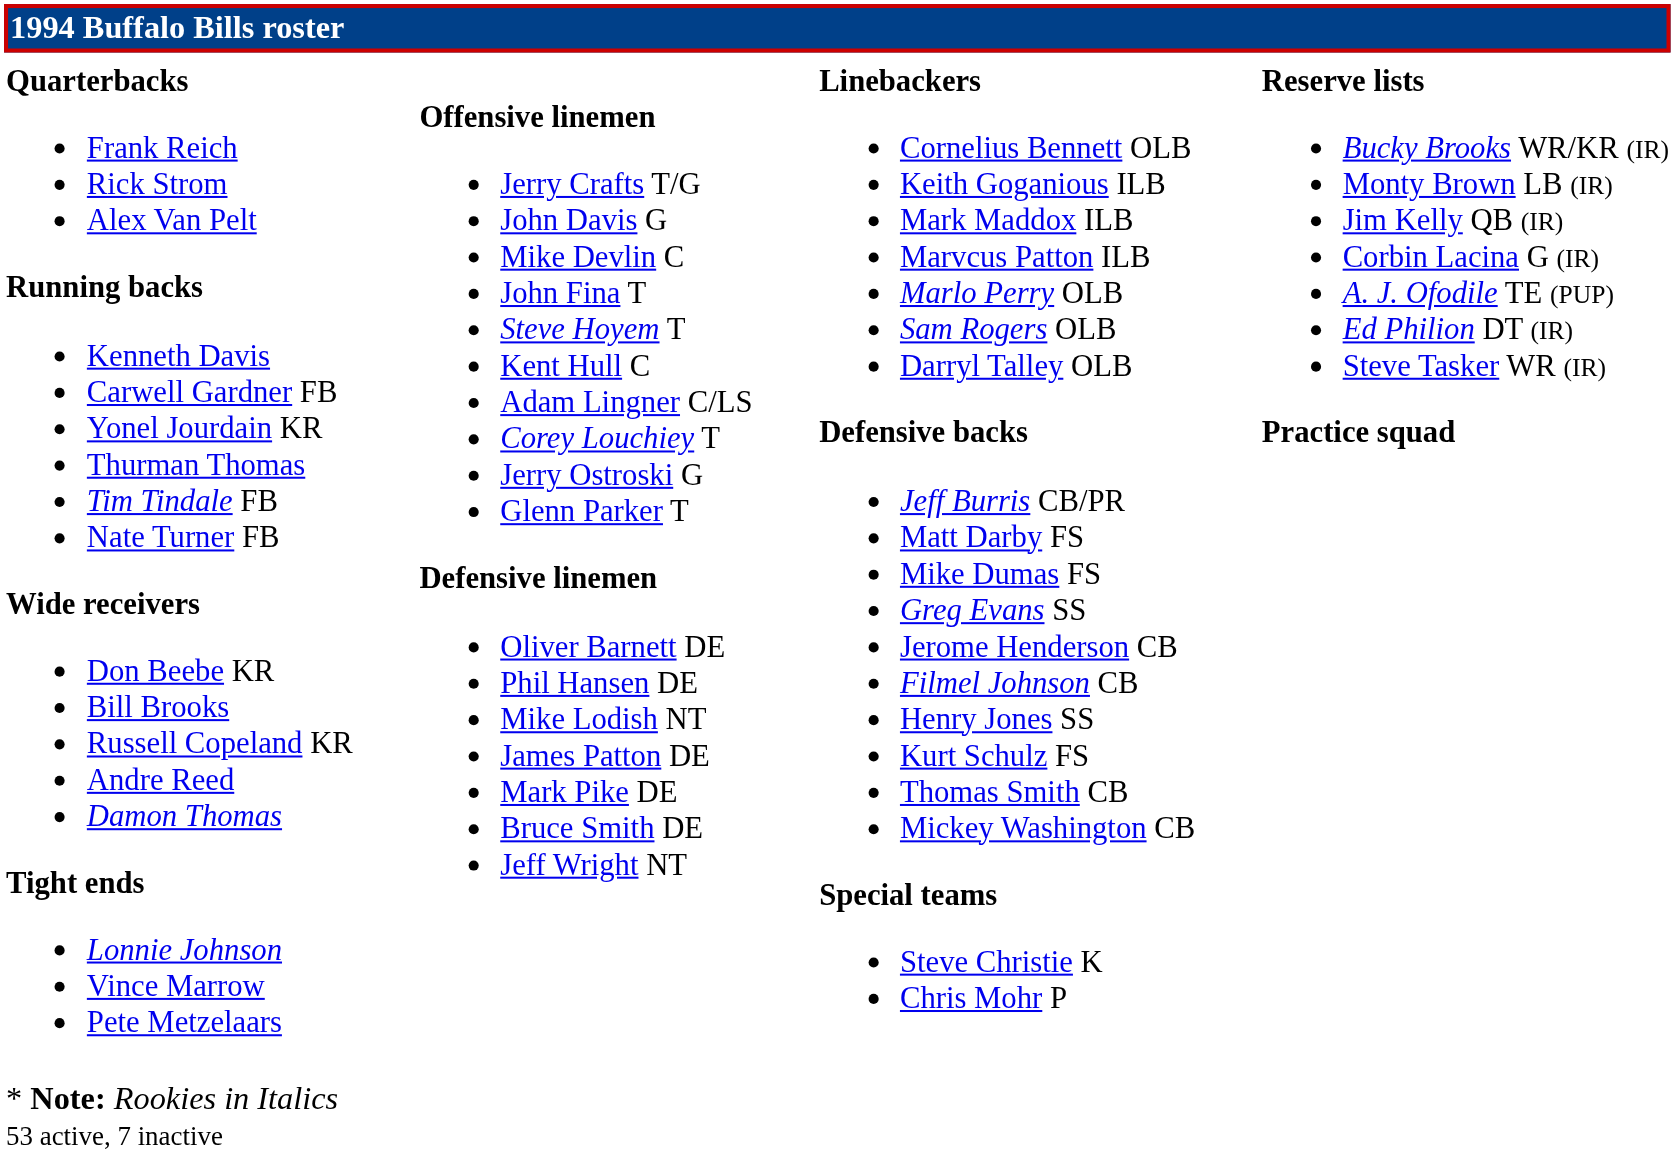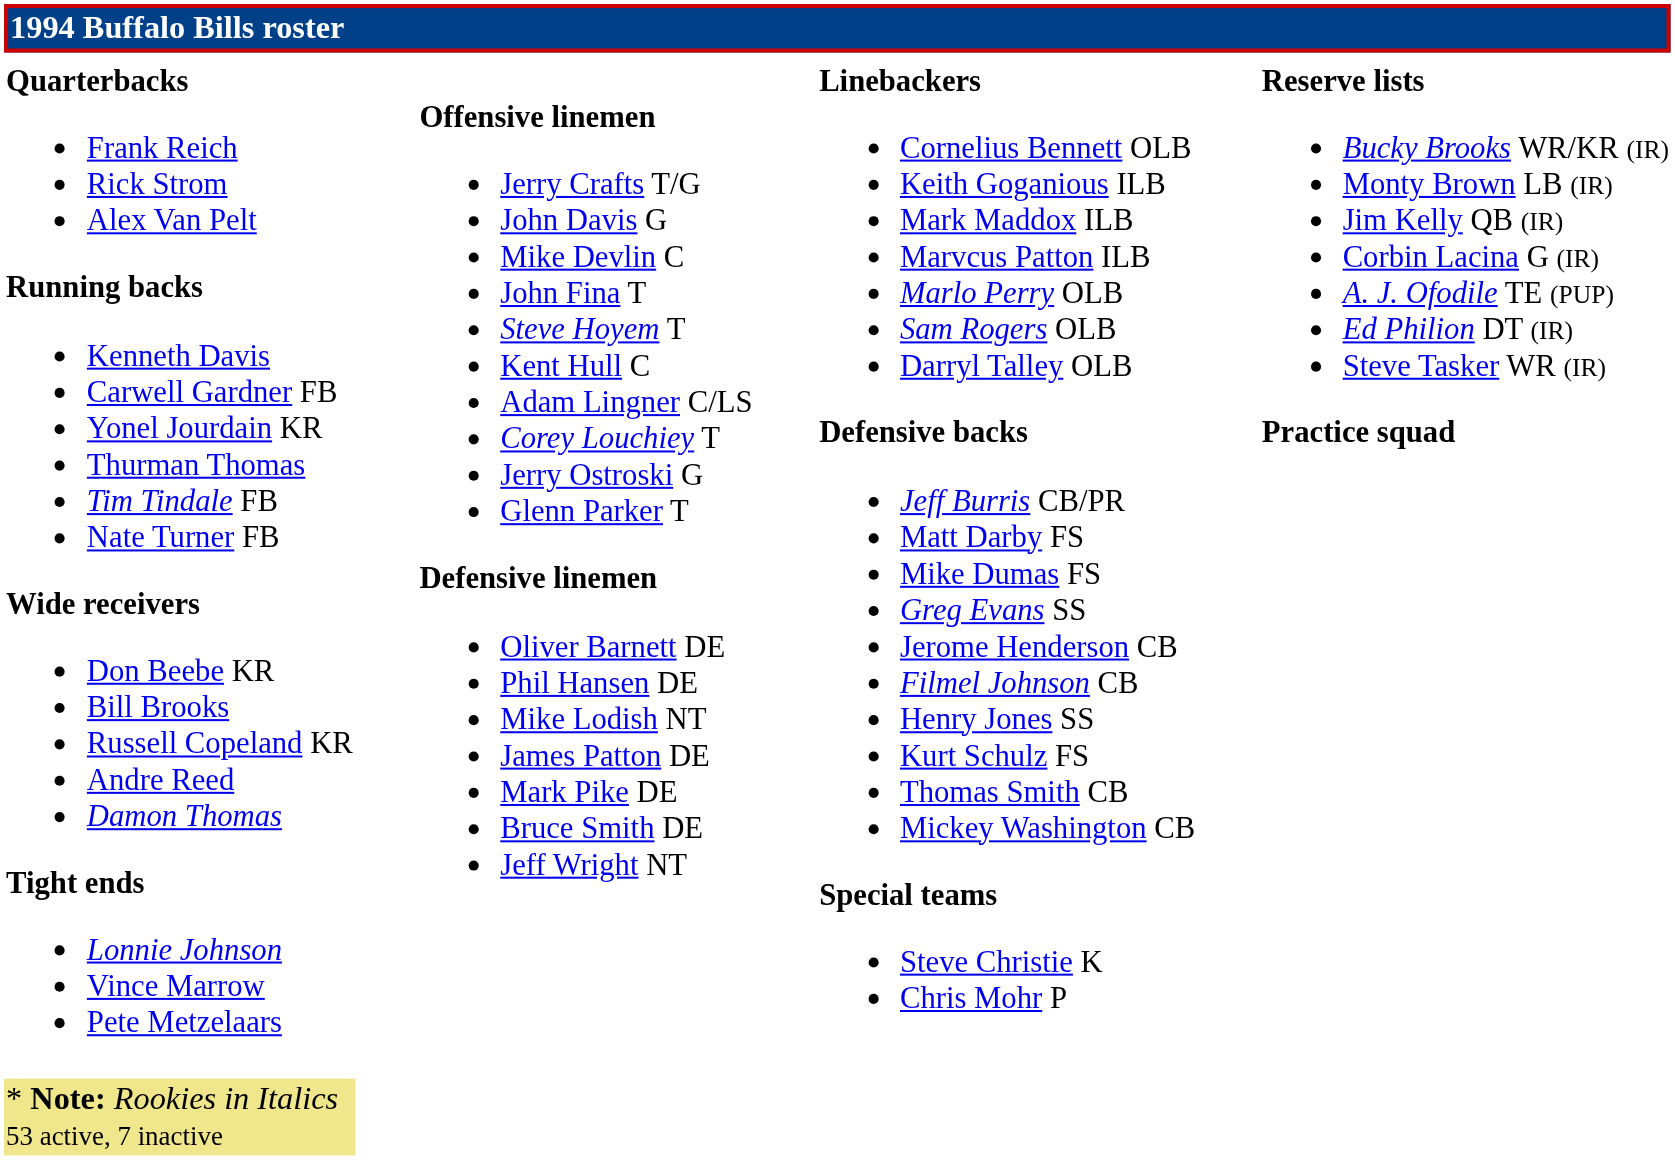(172, 1115) no background -> (172, 1115) khaki background
